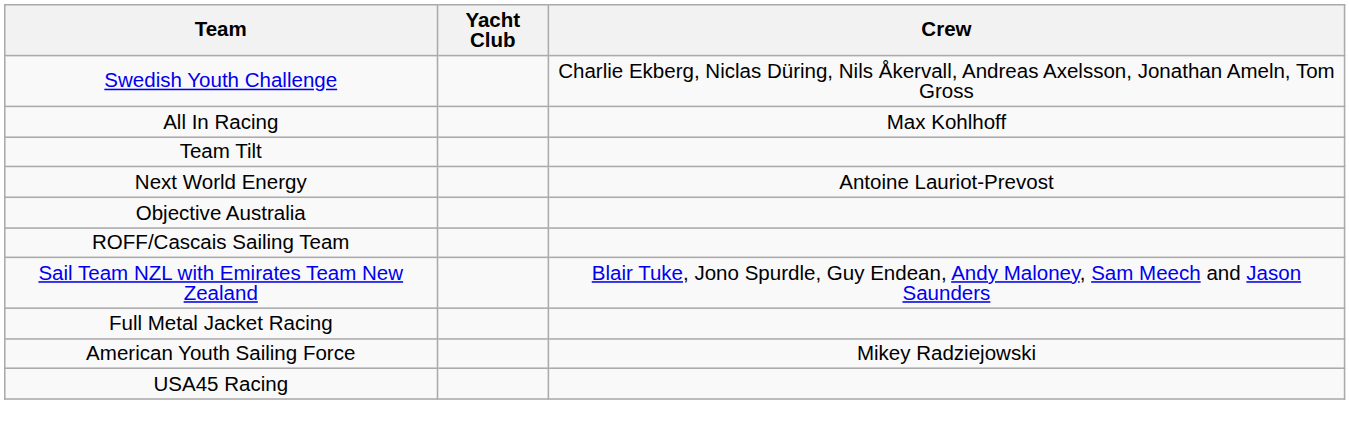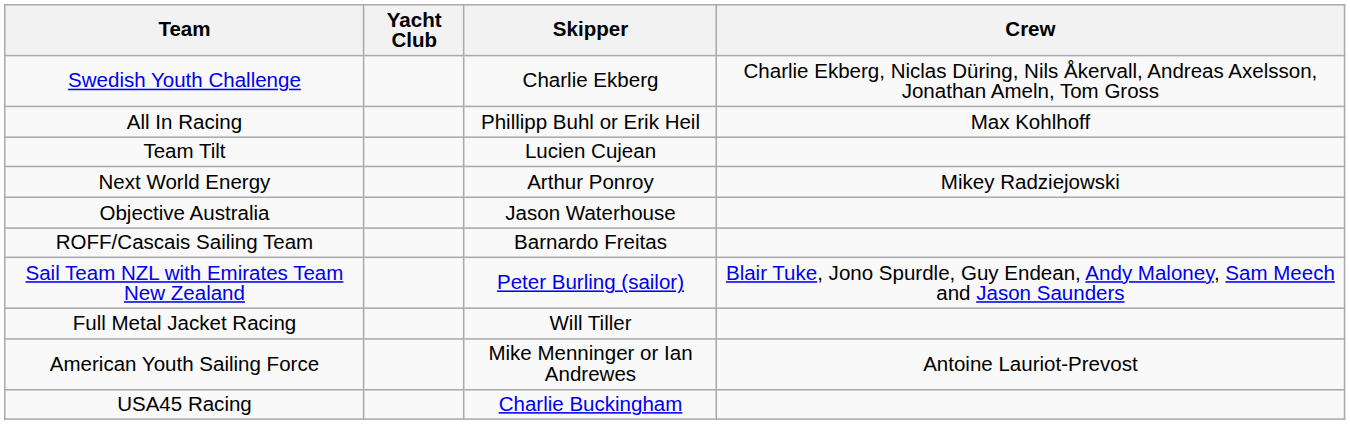+ column: (590, 30)
(946, 182) Antoine Lauriot-Prevost -> (1030, 182) Mikey Radziejowski
(946, 354) Mikey Radziejowski -> (1030, 364) Antoine Lauriot-Prevost
